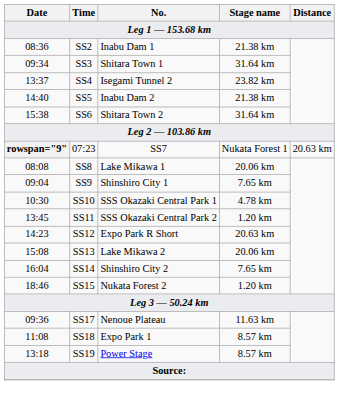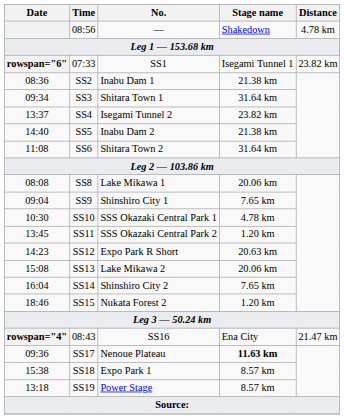+ row: (84, 29)
+ row: (84, 63)
(37, 114) 15:38 -> (37, 149) 11:08
- row: (84, 149)
+ row: (84, 336)
(255, 319) normal -> (258, 353) bold
(37, 336) 11:08 -> (37, 370) 15:38
